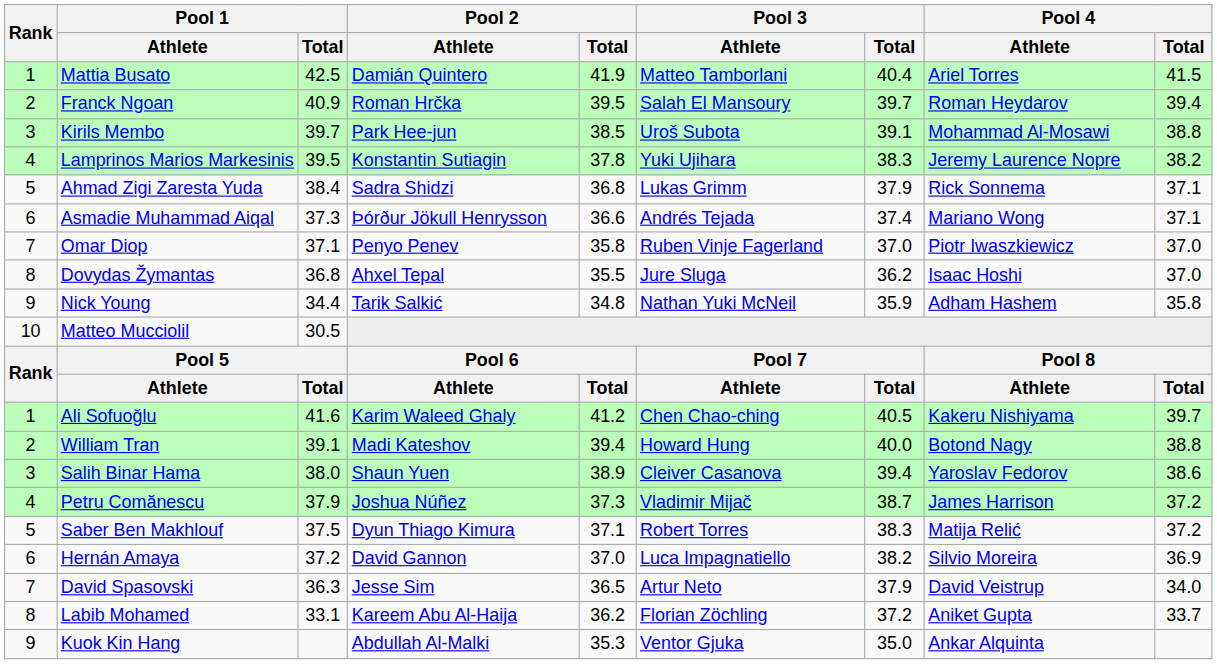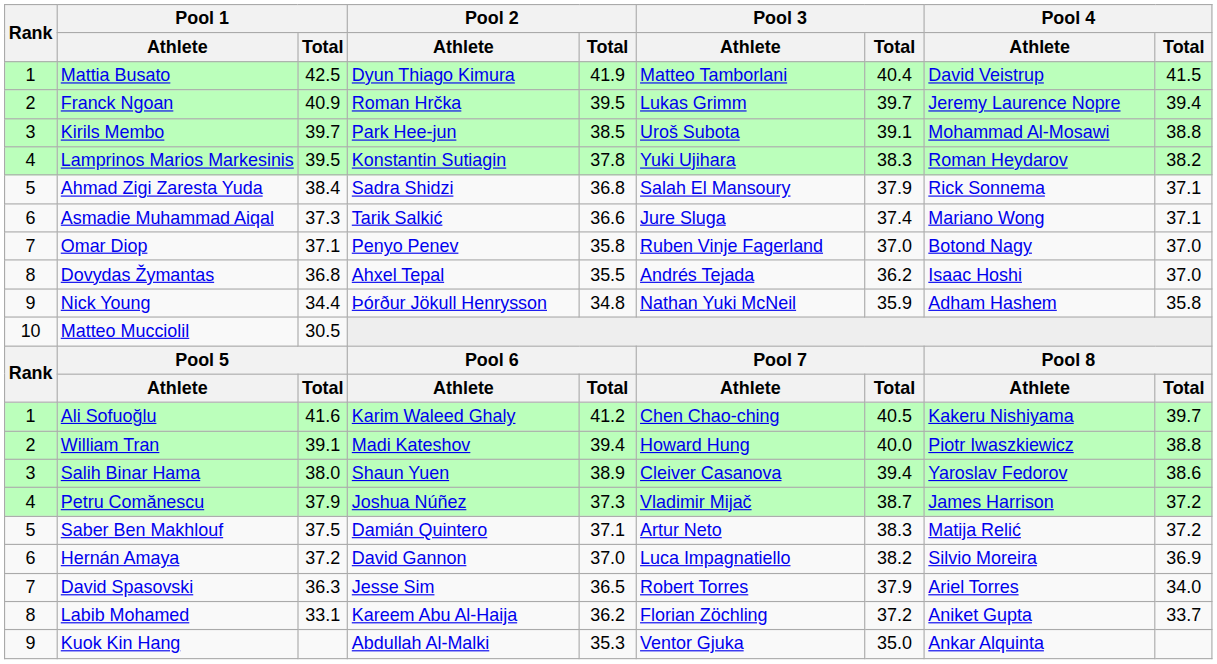(420, 75) Damián Quintero -> (433, 75) Dyun Thiago Kimura
(973, 75) Ariel Torres -> (986, 75) David Veistrup
(715, 103) Salah El Mansoury -> (693, 103) Lukas Grimm
(998, 103) Roman Heydarov -> (1024, 103) Jeremy Laurence Nopre
(1024, 160) Jeremy Laurence Nopre -> (998, 160) Roman Heydarov
(693, 189) Lukas Grimm -> (715, 189) Salah El Mansoury
(449, 217) Þórður Jökull Henrysson -> (397, 217) Tarik Salkić
(697, 217) Andrés Tejada -> (683, 217) Jure Sluga
(1001, 246) Piotr Iwaszkiewicz -> (980, 246) Botond Nagy
(683, 274) Jure Sluga -> (697, 274) Andrés Tejada
(397, 302) Tarik Salkić -> (449, 302) Þórður Jökull Henrysson
(980, 445) Botond Nagy -> (1001, 445) Piotr Iwaszkiewicz
(433, 530) Dyun Thiago Kimura -> (420, 530) Damián Quintero
(694, 530) Robert Torres -> (681, 530) Artur Neto
(681, 587) Artur Neto -> (694, 587) Robert Torres
(986, 587) David Veistrup -> (973, 587) Ariel Torres
